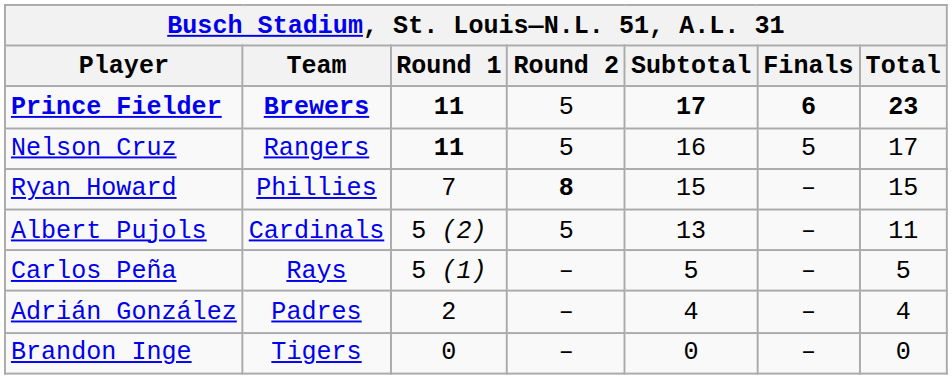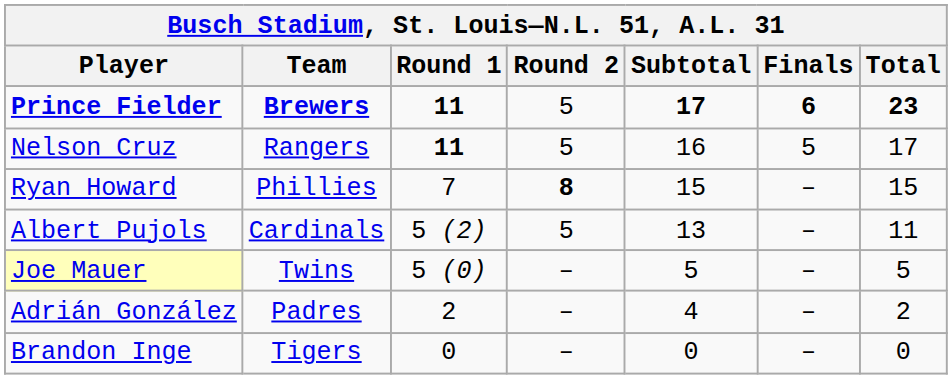- row: (94, 271)
+ row: (79, 271)
(903, 312) 4 -> (903, 312) 2
